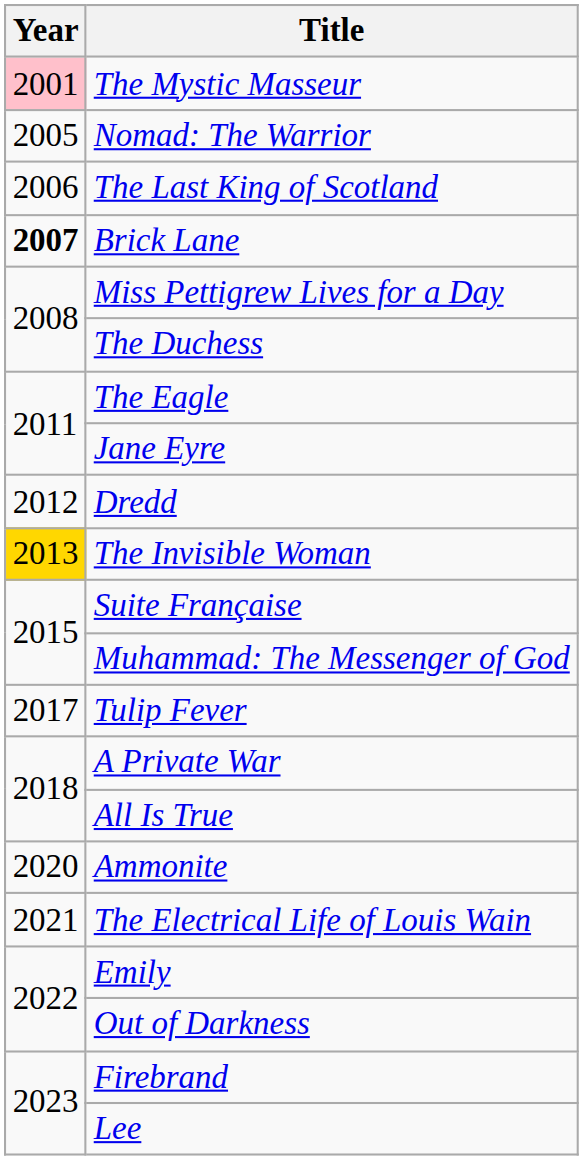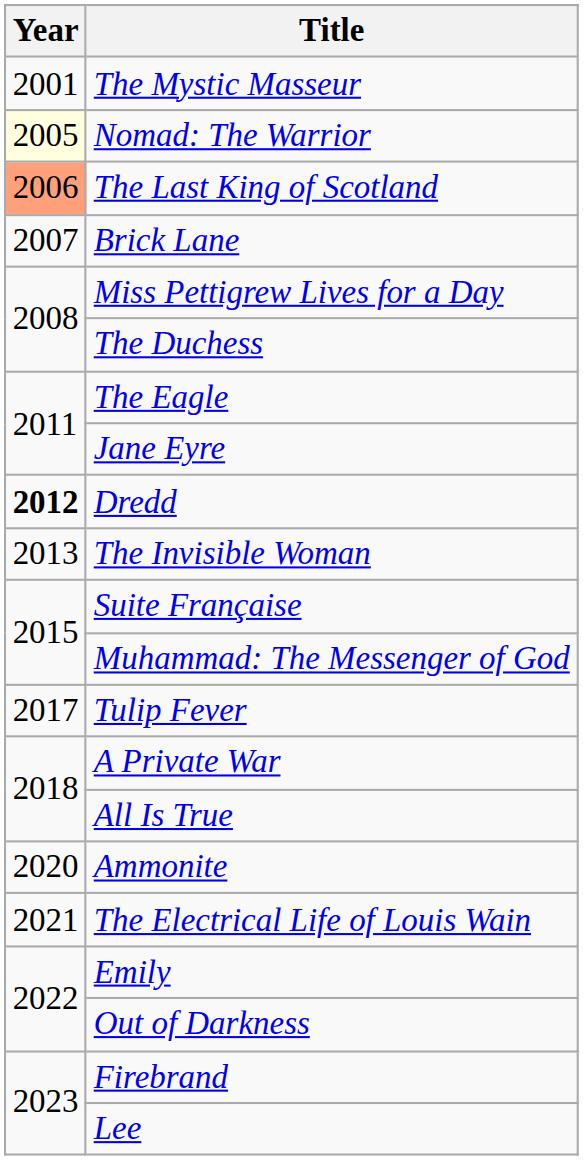(46, 82) pink background -> (46, 82) no background
(46, 135) no background -> (46, 135) lightyellow background
(46, 187) no background -> (46, 187) lightsalmon background
(46, 239) bold -> (46, 239) normal
(46, 501) normal -> (46, 501) bold
(46, 553) gold background -> (46, 553) no background
